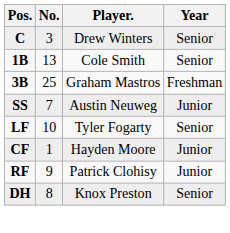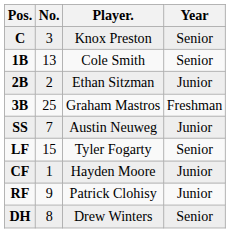(113, 37) Drew Winters -> (113, 37) Knox Preston
+ row: (20, 82)
(49, 127) 10 -> (49, 149) 15
(113, 194) Knox Preston -> (113, 216) Drew Winters
